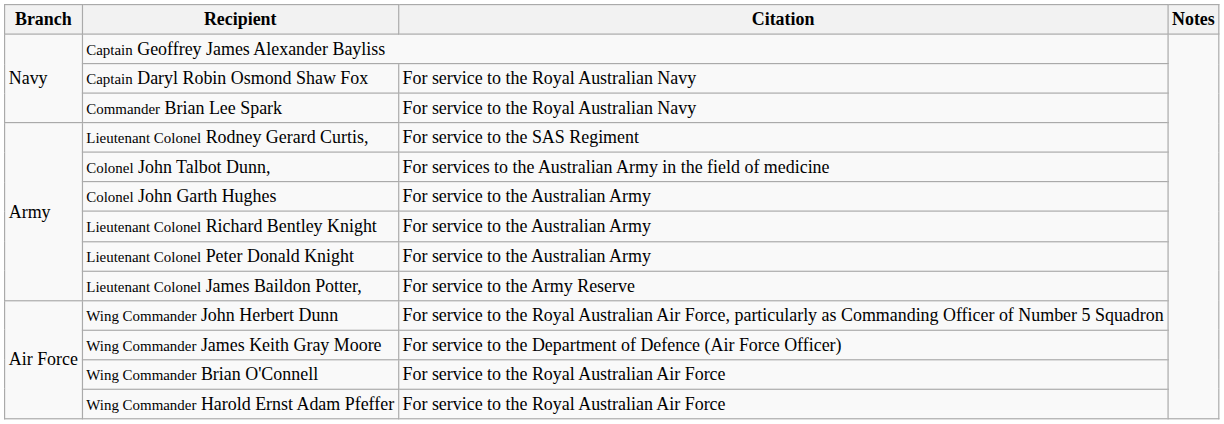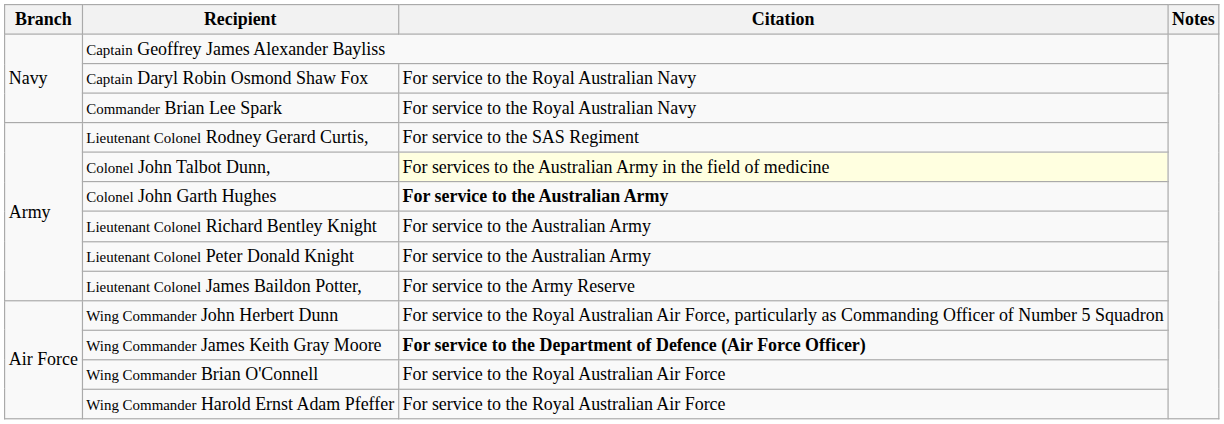(616, 167) no background -> (616, 167) lightyellow background
(527, 196) normal -> (535, 196) bold
(622, 344) normal -> (634, 344) bold
